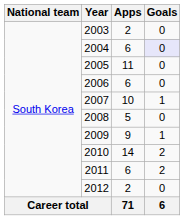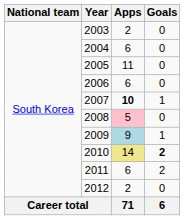(162, 48) lavender background -> (162, 48) no background
(128, 100) normal -> (128, 100) bold
(128, 118) no background -> (128, 118) pink background
(128, 135) no background -> (128, 135) lightblue background
(128, 153) no background -> (128, 153) khaki background
(162, 153) normal -> (162, 153) bold
